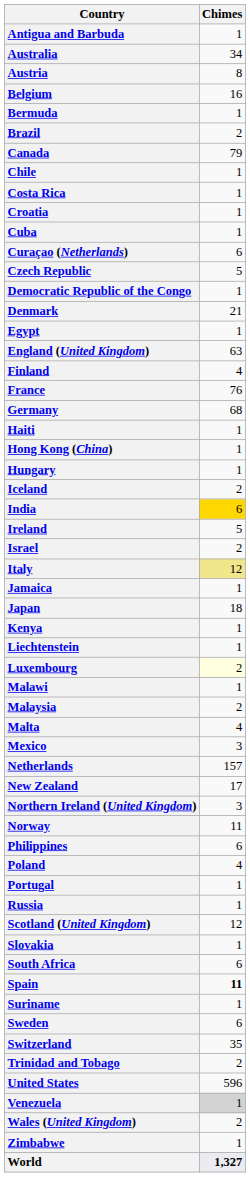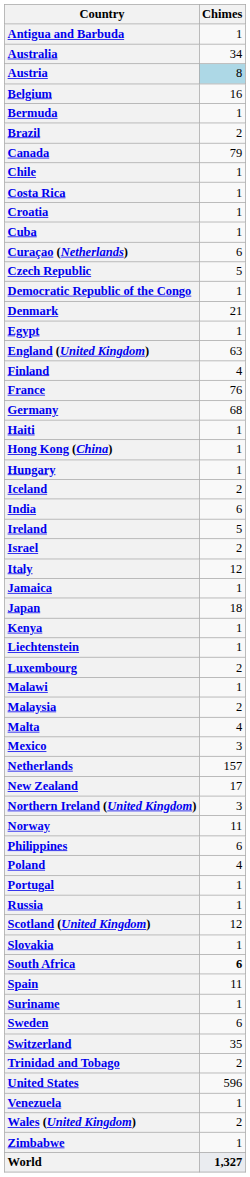(239, 73) no background -> (239, 73) lightblue background
(239, 509) gold background -> (239, 509) no background
(236, 568) khaki background -> (236, 568) no background
(239, 667) lightyellow background -> (239, 667) no background
(239, 964) normal -> (239, 964) bold
(236, 984) bold -> (236, 984) normal
(239, 1102) lightgrey background -> (239, 1102) no background
